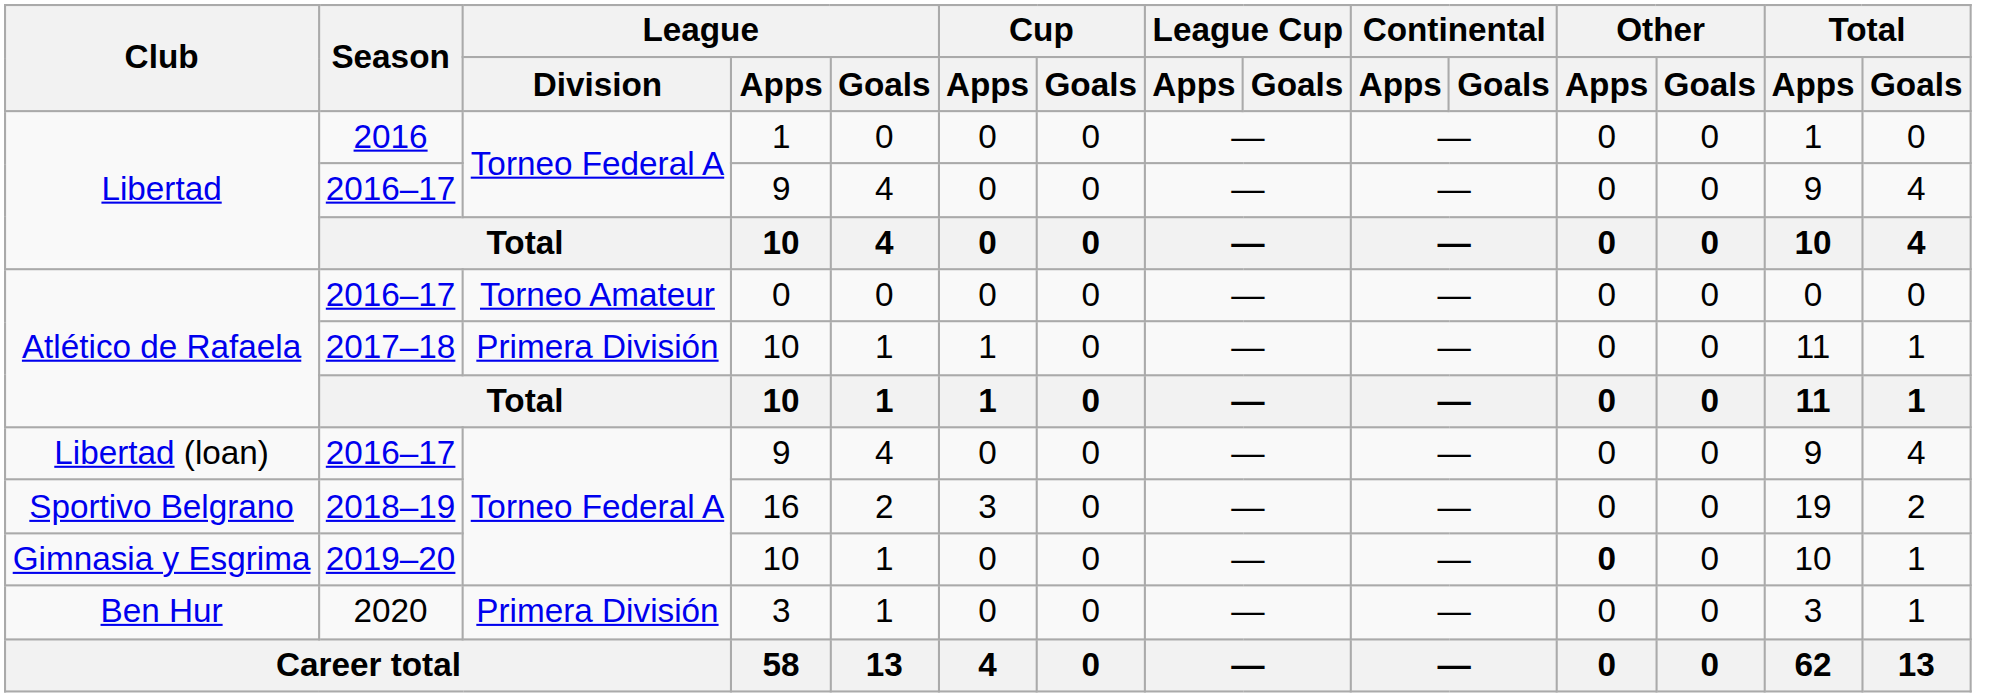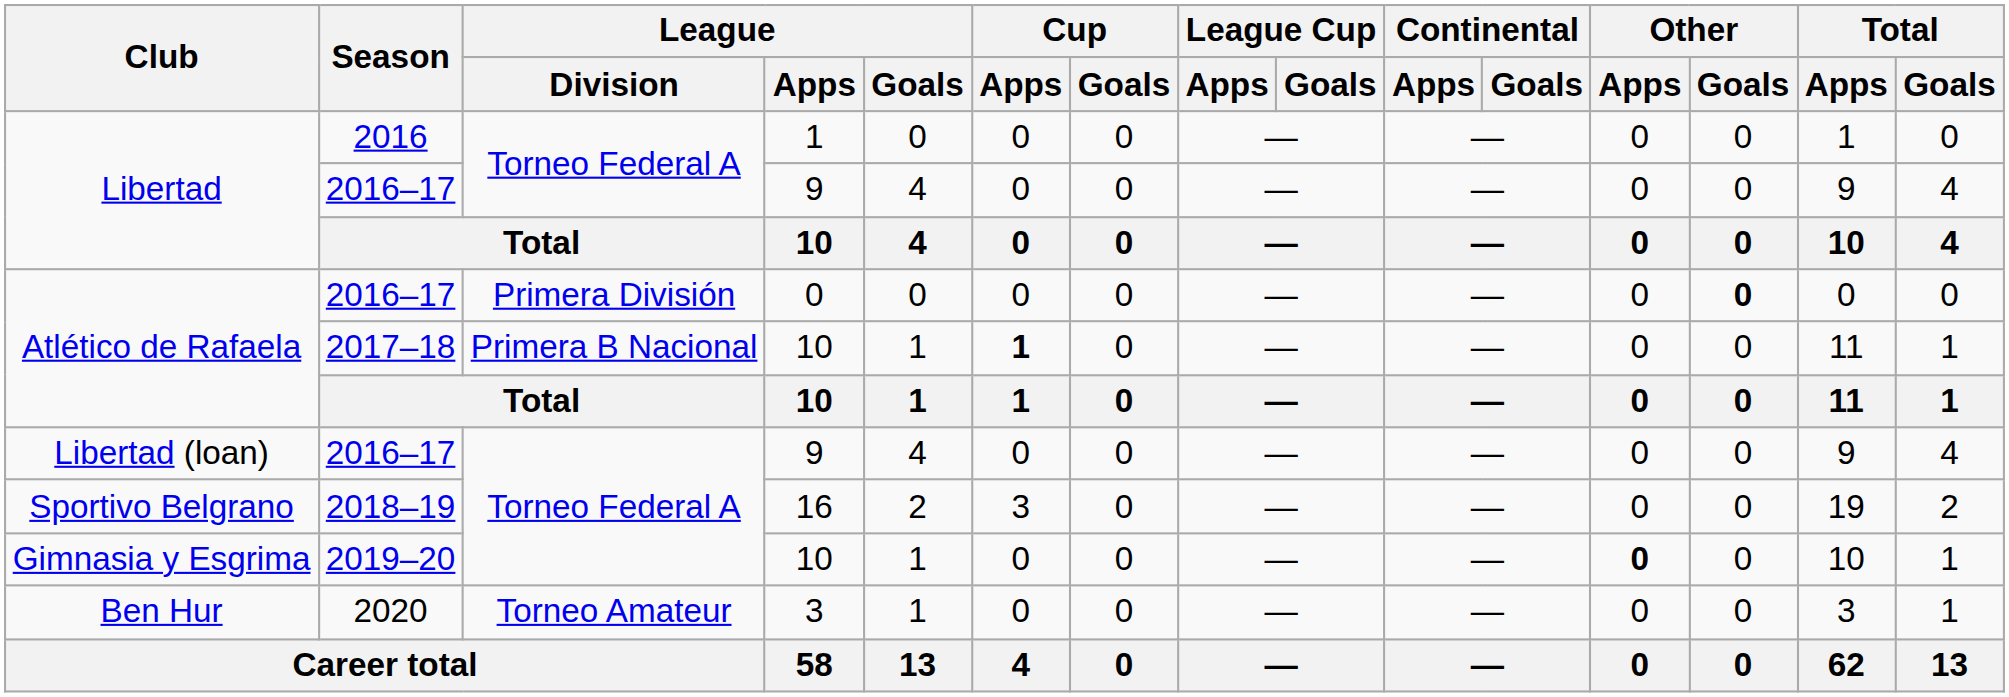(597, 294) Torneo Amateur -> (614, 294) Primera División
(1710, 294) normal -> (1743, 294) bold
(597, 347) Primera División -> (614, 347) Primera B Nacional
(988, 347) normal -> (1021, 347) bold
(597, 611) Primera División -> (614, 611) Torneo Amateur
